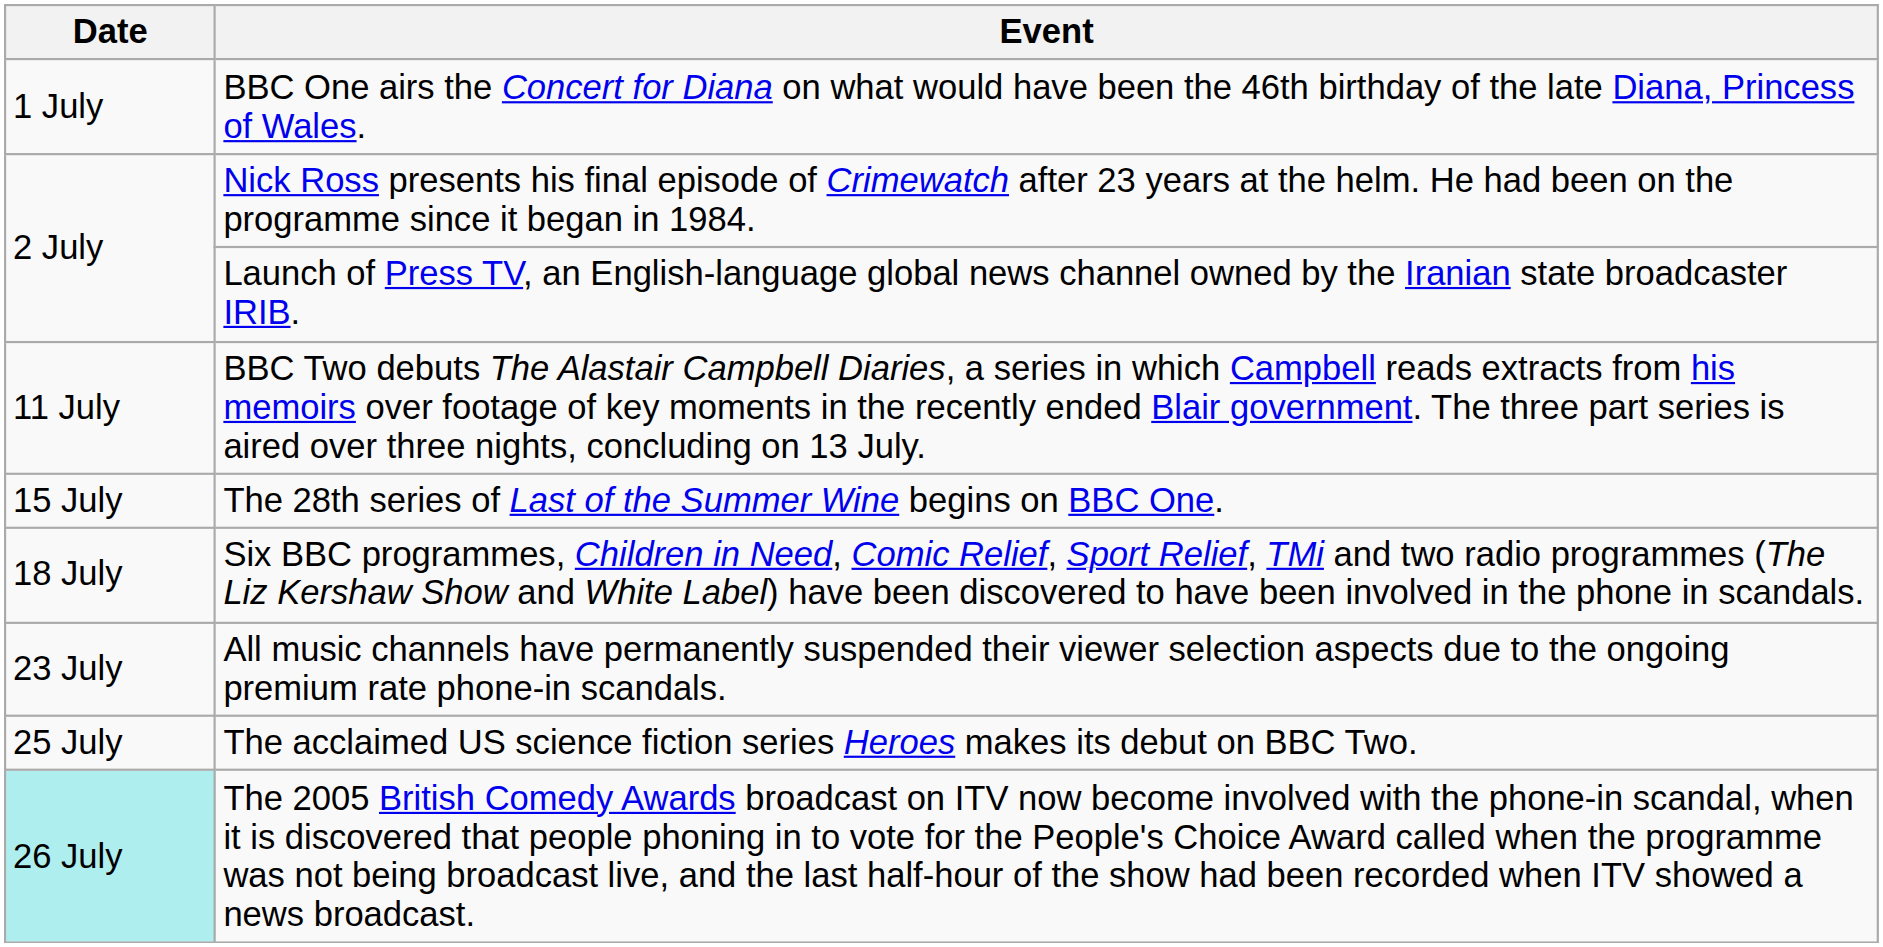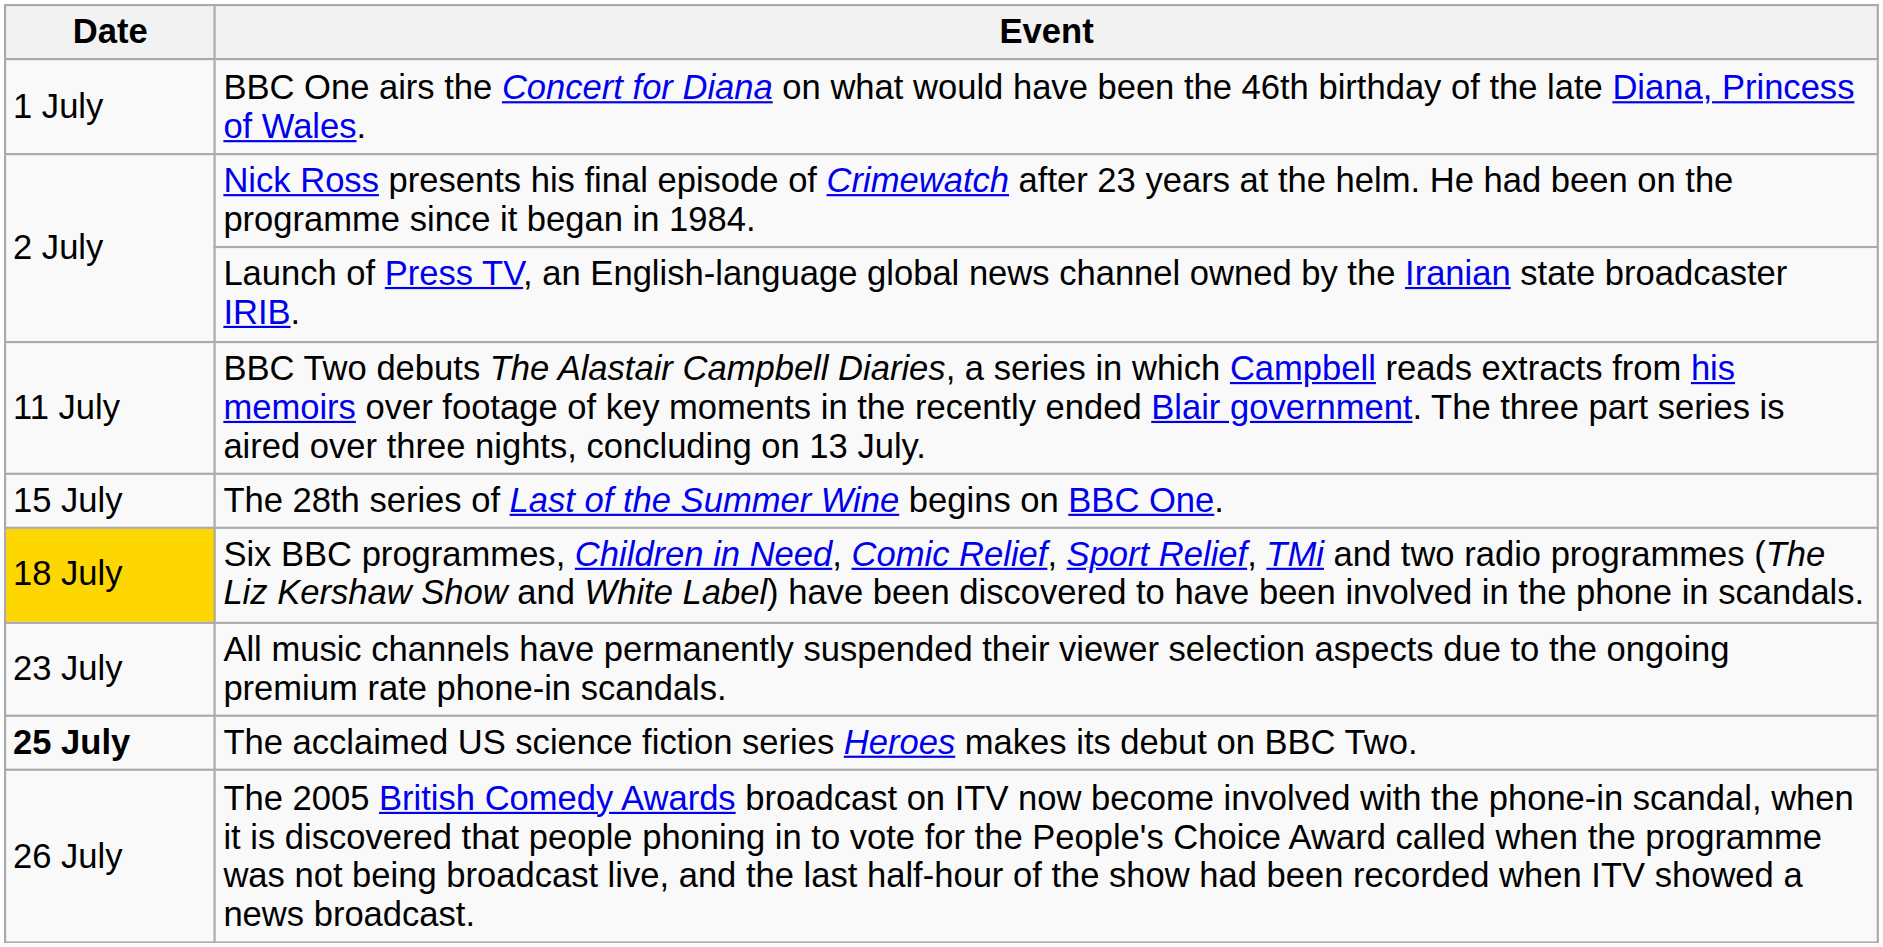(68, 574) no background -> (68, 574) gold background
(68, 742) normal -> (72, 742) bold
(68, 855) paleturquoise background -> (68, 855) no background
